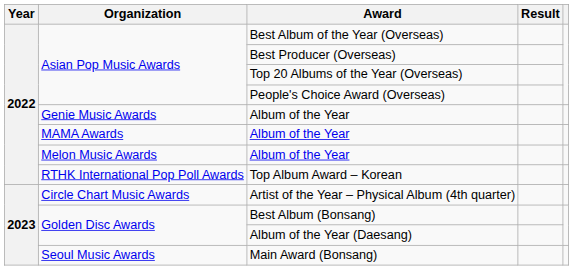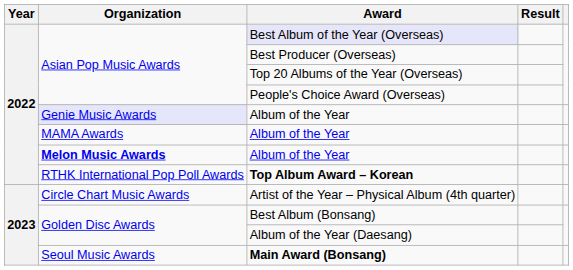(347, 34) no background -> (347, 34) lavender background
(99, 114) no background -> (99, 114) lavender background
(99, 154) normal -> (103, 154) bold
(326, 174) normal -> (331, 174) bold
(313, 255) normal -> (318, 255) bold
